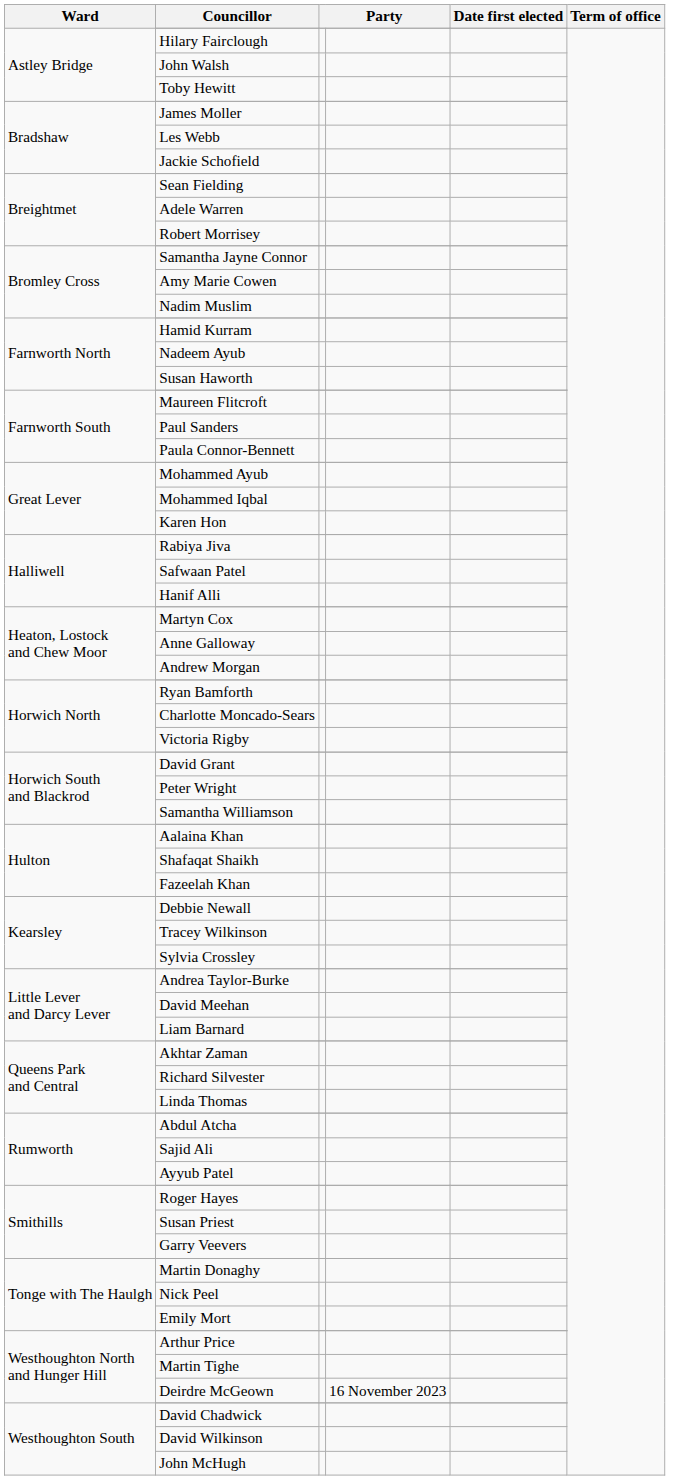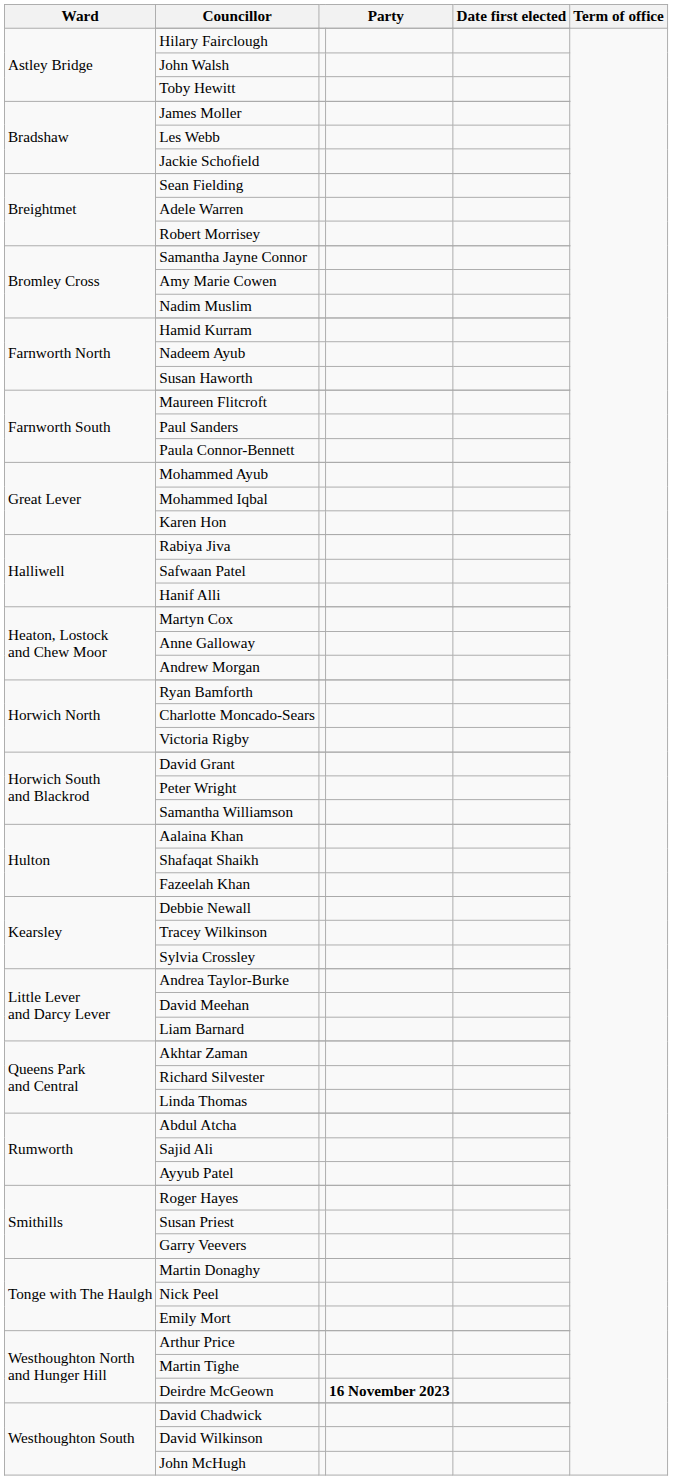(388, 1390) normal -> (389, 1390) bold
